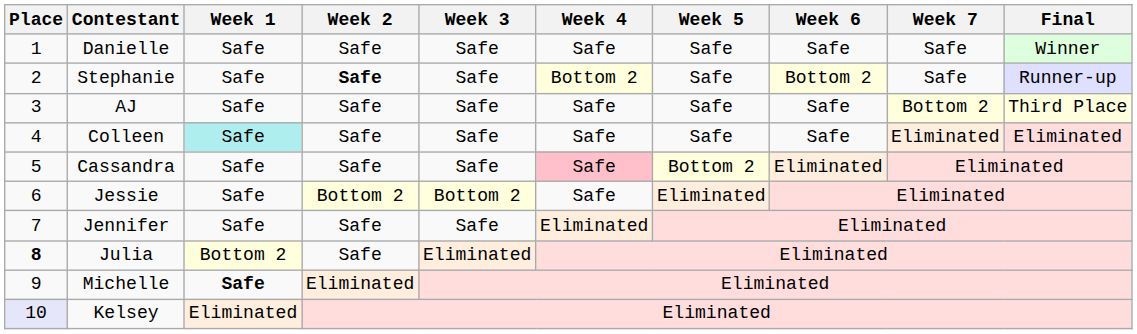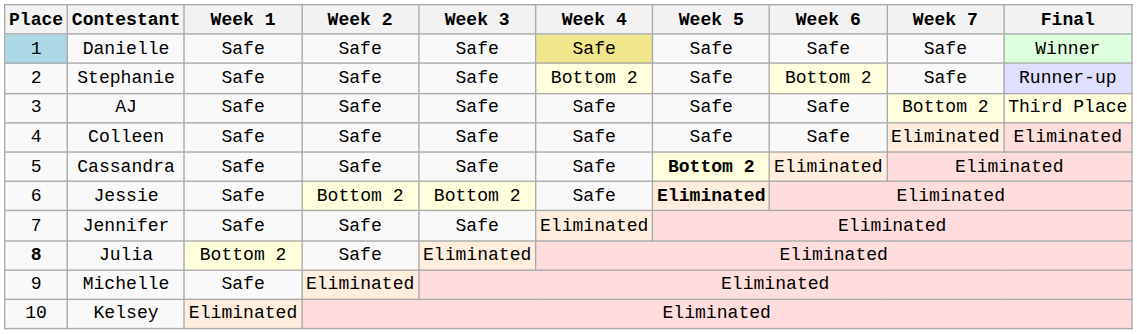(36, 49) no background -> (36, 49) lightblue background
(594, 49) no background -> (594, 49) khaki background
(360, 78) bold -> (360, 78) normal
(243, 137) paleturquoise background -> (243, 137) no background
(594, 167) pink background -> (594, 167) no background
(711, 167) normal -> (711, 167) bold
(711, 196) normal -> (711, 196) bold
(243, 284) bold -> (243, 284) normal
(36, 314) lavender background -> (36, 314) no background
